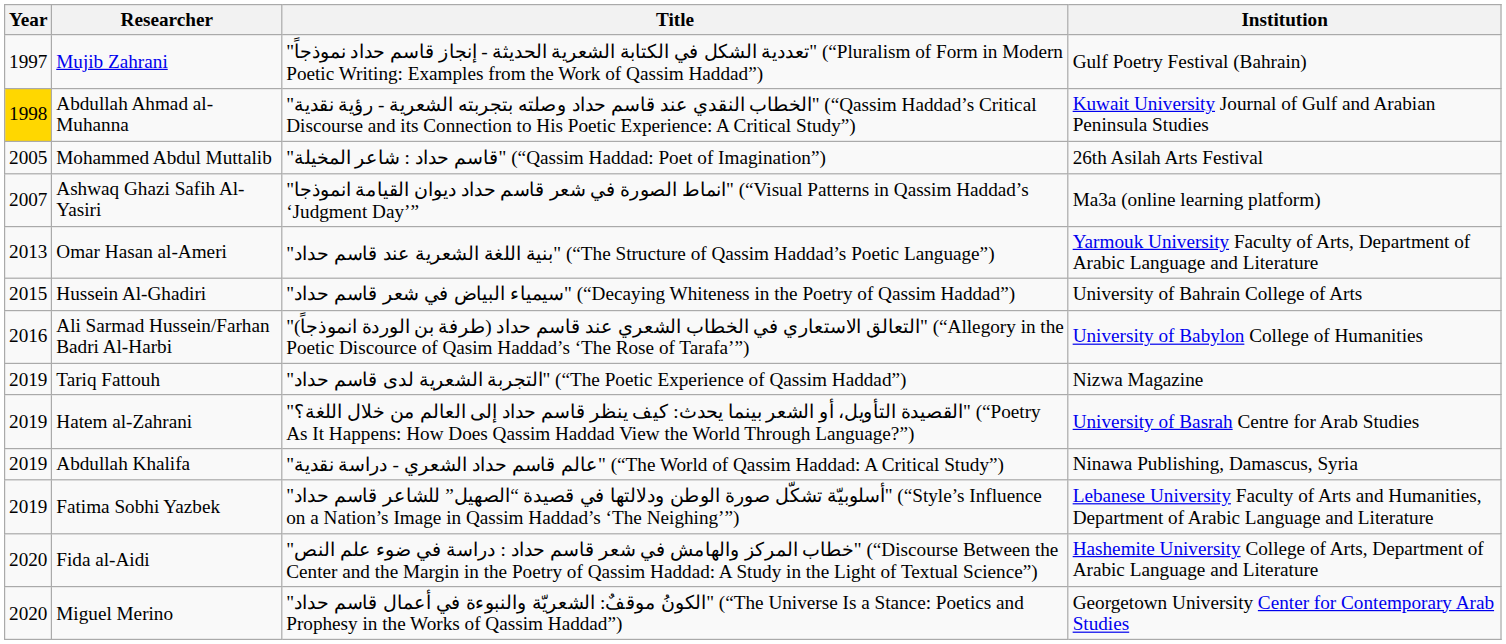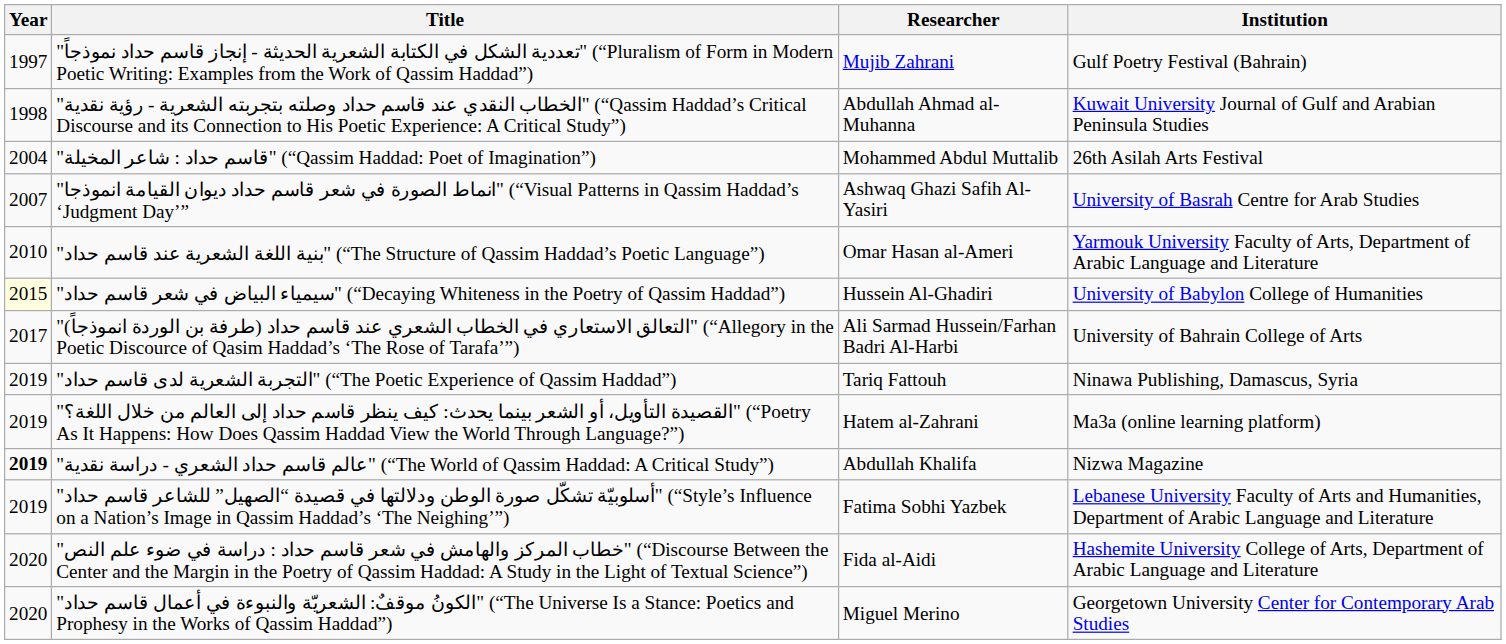columns swapped: (675, 19) <-> (167, 19)
(28, 114) gold background -> (28, 114) no background
(28, 157) 2005 -> (28, 157) 2004
(1197, 199) Ma3a (online learning platform) -> (1246, 199) University of Basrah Centre for Arab Studies
(28, 252) 2013 -> (28, 252) 2010
(28, 294) no background -> (28, 294) lightyellow background
(1217, 294) University of Bahrain College of Arts -> (1248, 294) University of Babylon College of Humanities
(28, 336) 2016 -> (28, 336) 2017
(1248, 336) University of Babylon College of Humanities -> (1217, 336) University of Bahrain College of Arts
(1138, 379) Nizwa Magazine -> (1215, 379) Ninawa Publishing, Damascus, Syria
(1246, 421) University of Basrah Centre for Arab Studies -> (1197, 421) Ma3a (online learning platform)
(28, 464) normal -> (28, 464) bold
(1215, 464) Ninawa Publishing, Damascus, Syria -> (1138, 464) Nizwa Magazine
